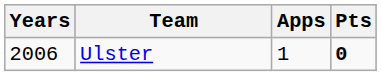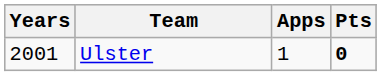(34, 54) 2006 -> (34, 54) 2001
